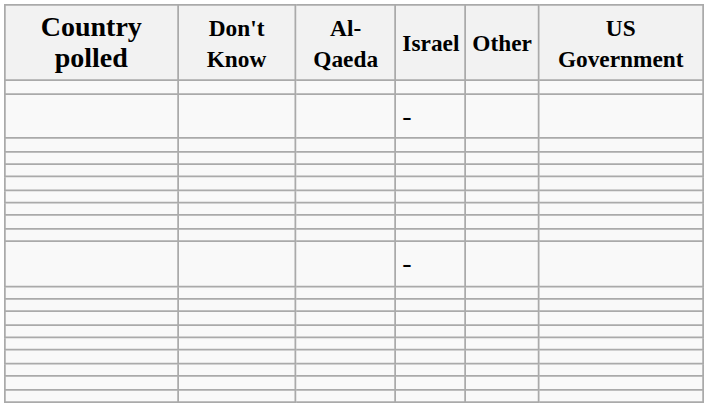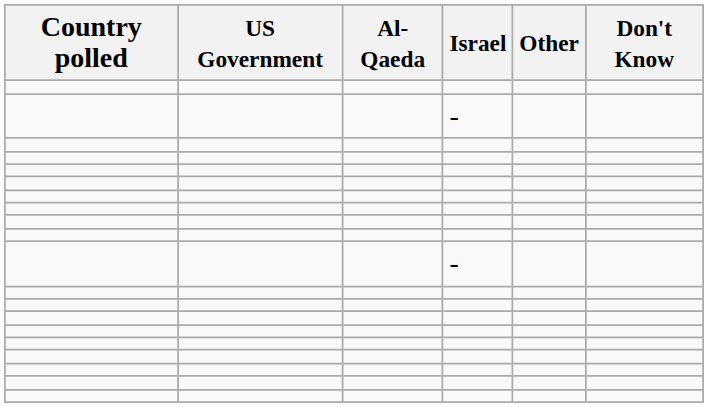columns swapped: (621, 44) <-> (237, 44)
